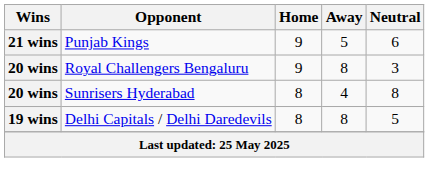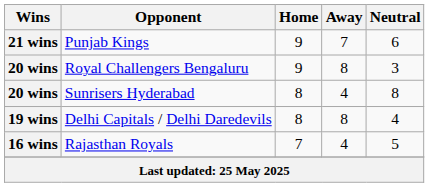(344, 42) 5 -> (344, 42) 7
(395, 119) 5 -> (395, 119) 4
+ row: (119, 144)
